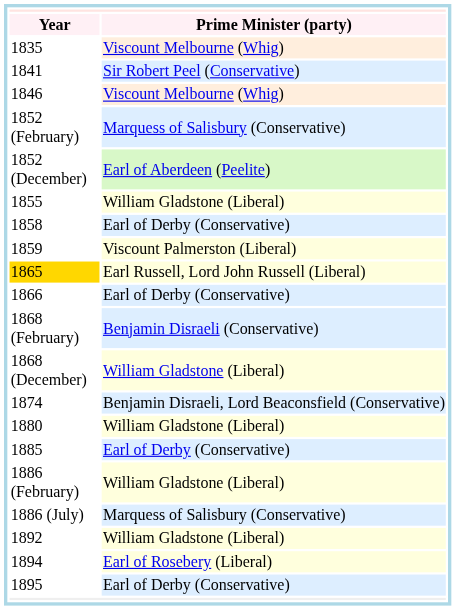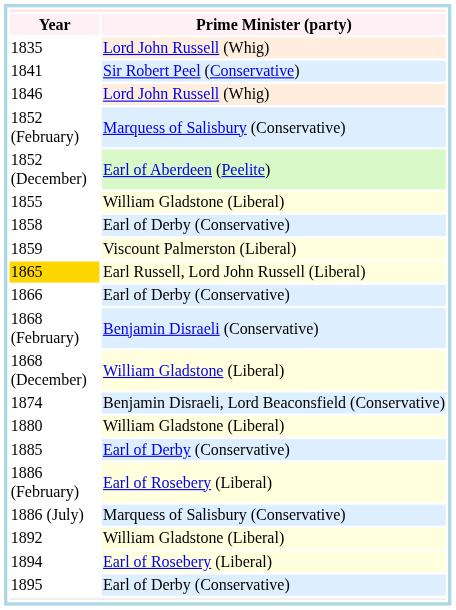(193, 47) Viscount Melbourne (Whig) -> (186, 47) Lord John Russell (Whig)
(193, 94) Viscount Melbourne (Whig) -> (186, 94) Lord John Russell (Whig)
(194, 482) William Gladstone (Liberal) -> (187, 482) Earl of Rosebery (Liberal)
